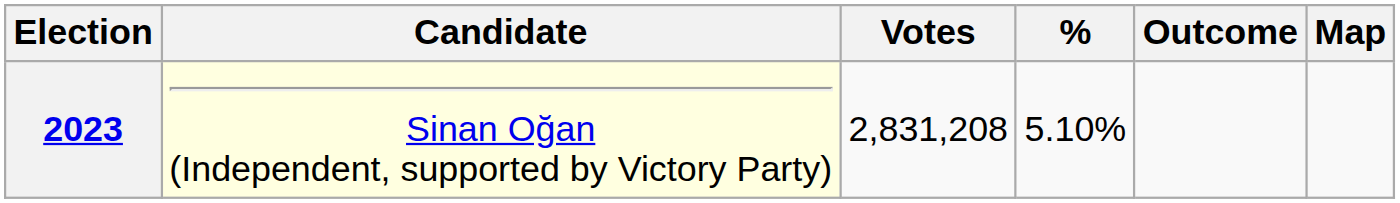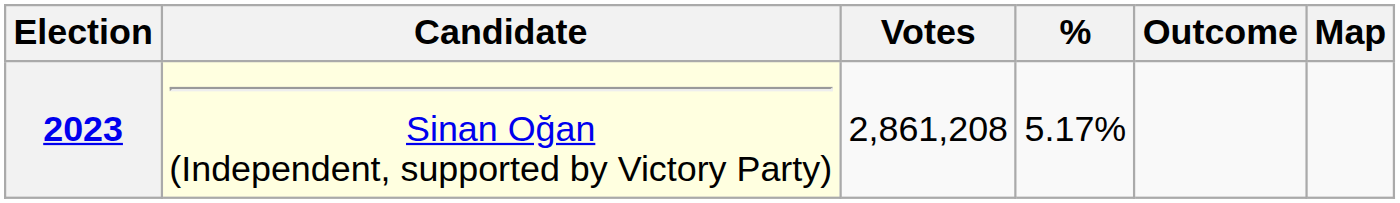(928, 128) 2,831,208 -> (928, 128) 2,861,208
(1075, 128) 5.10% -> (1075, 128) 5.17%
